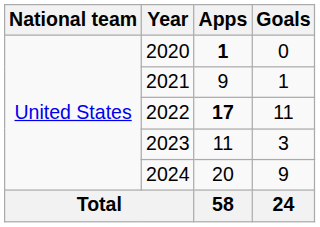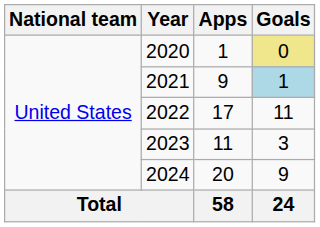(223, 50) bold -> (223, 50) normal
(283, 50) no background -> (283, 50) khaki background
(283, 81) no background -> (283, 81) lightblue background
(223, 112) bold -> (223, 112) normal
